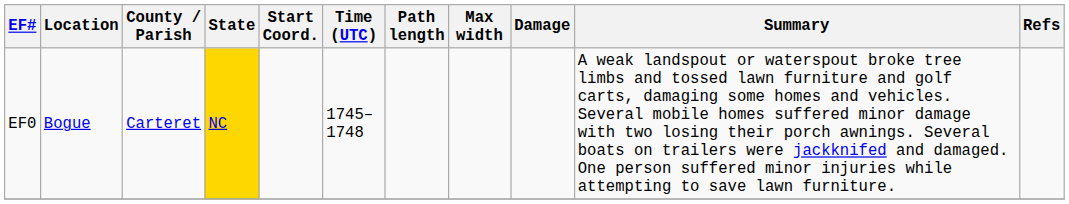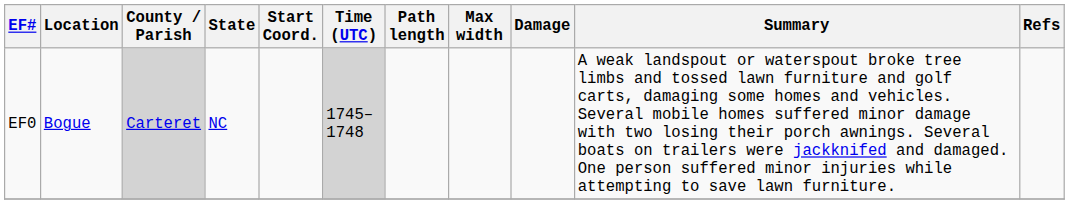(164, 124) no background -> (164, 124) lightgrey background
(218, 124) gold background -> (218, 124) no background
(350, 124) no background -> (350, 124) lightgrey background
